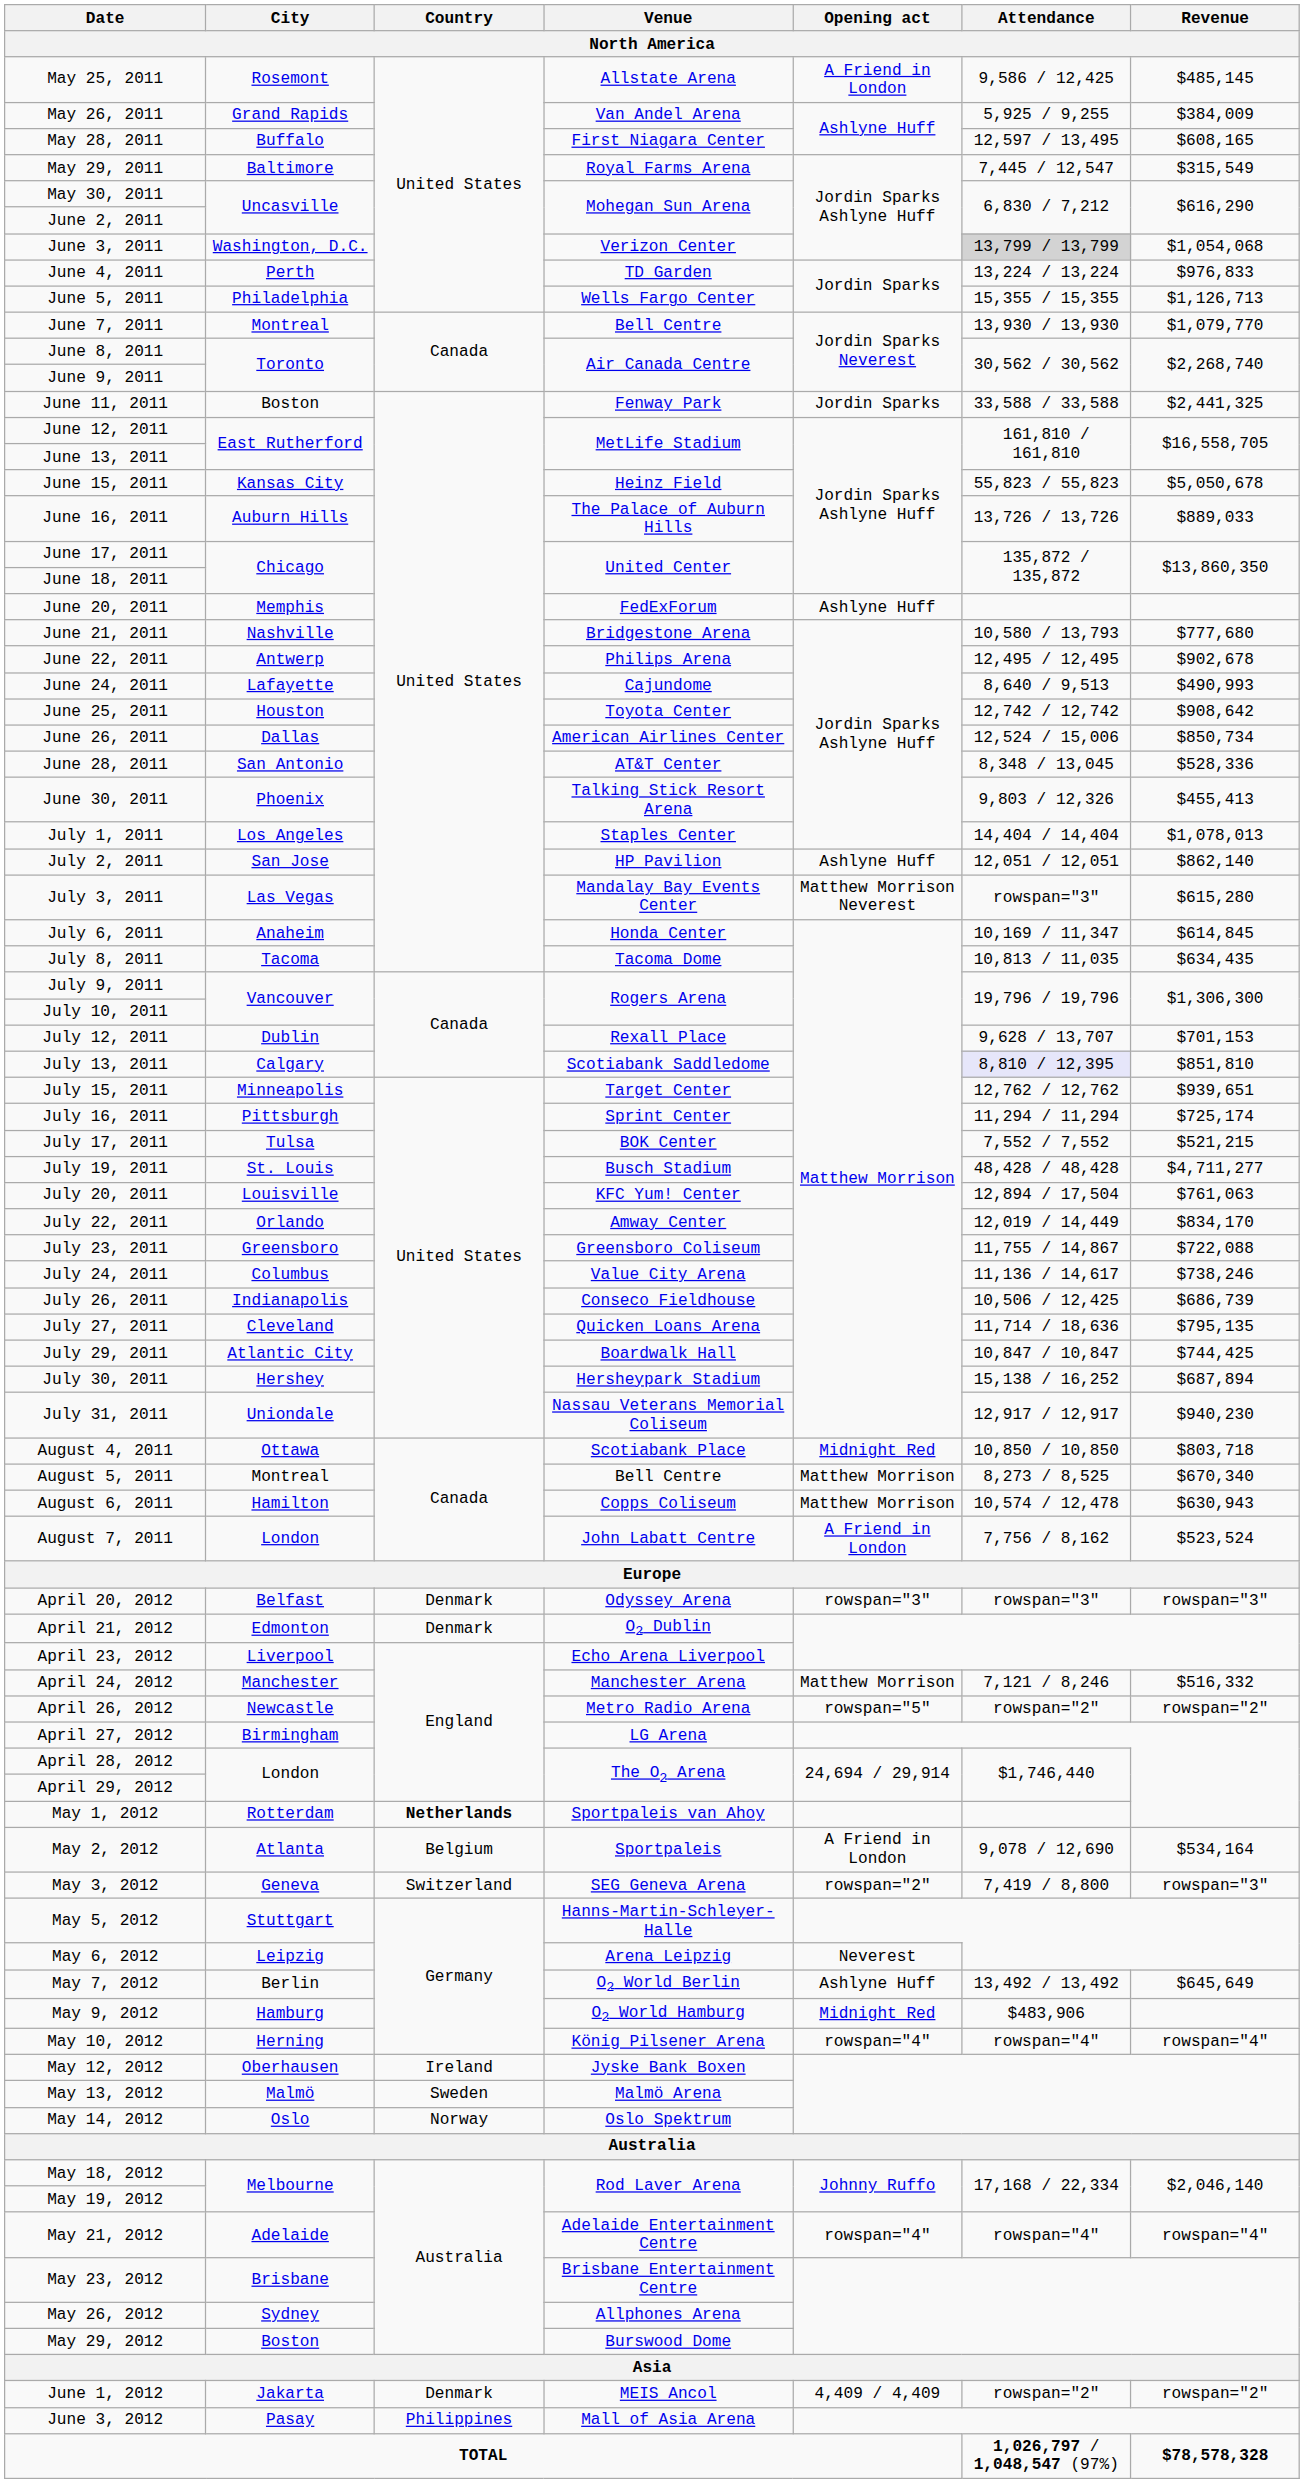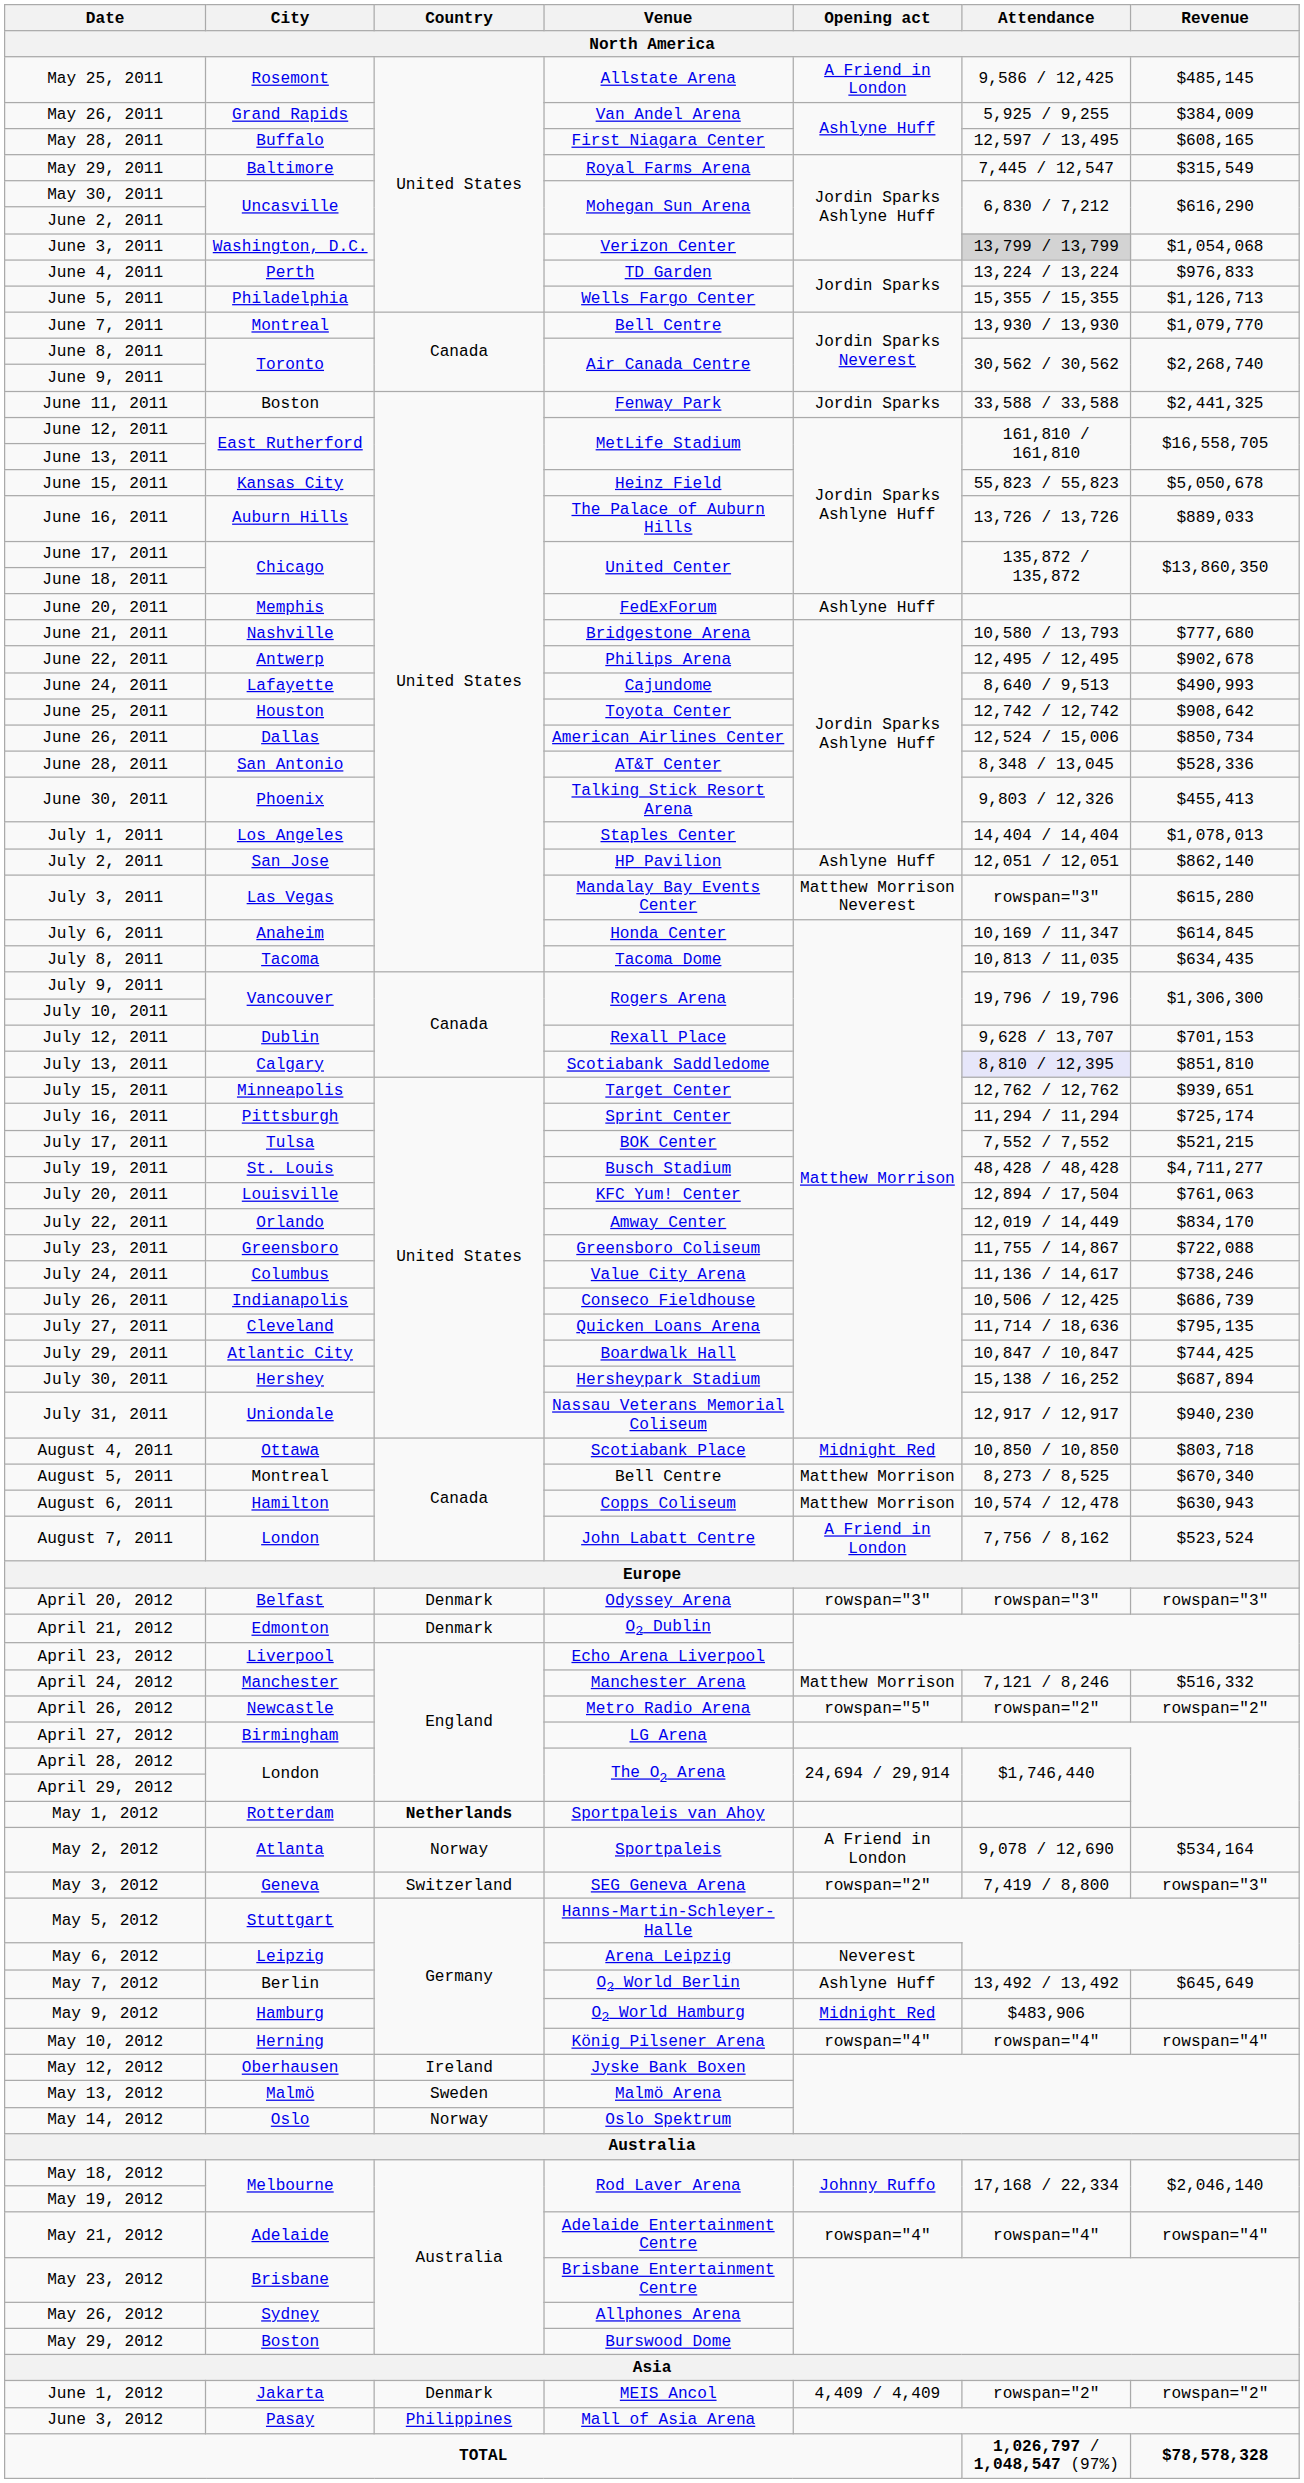(459, 1850) Belgium -> (459, 1850) Norway
